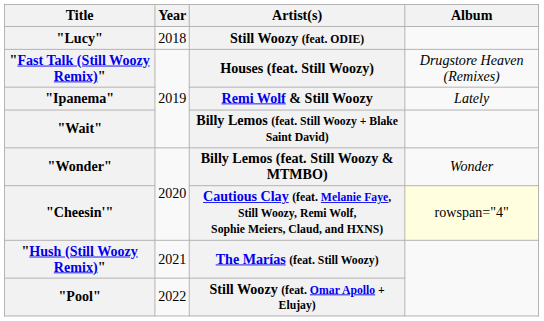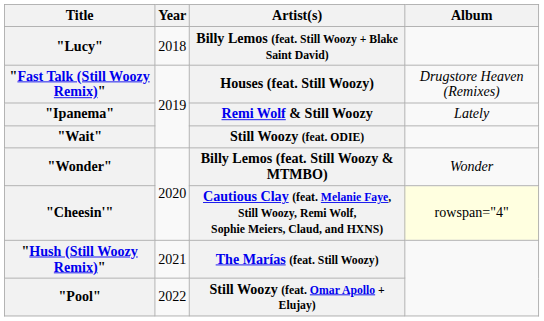(297, 37) Still Woozy (feat. ODIE) -> (297, 45) Billy Lemos (feat. Still Woozy + Blake Saint David)
(297, 128) Billy Lemos (feat. Still Woozy + Blake Saint David) -> (297, 136) Still Woozy (feat. ODIE)
